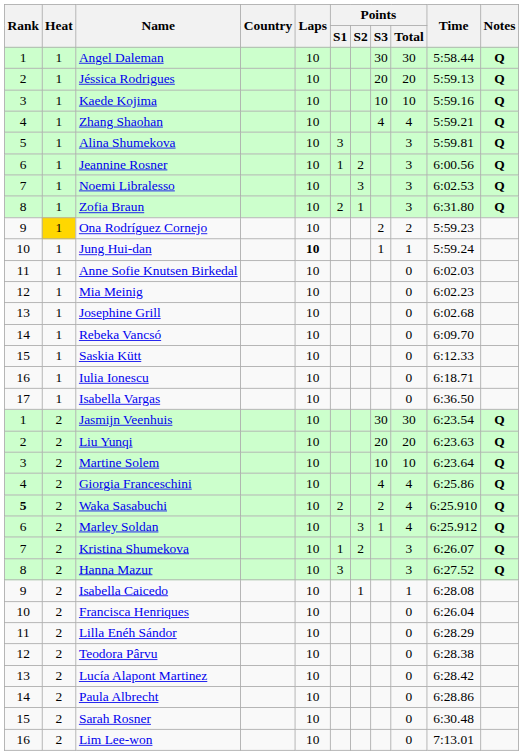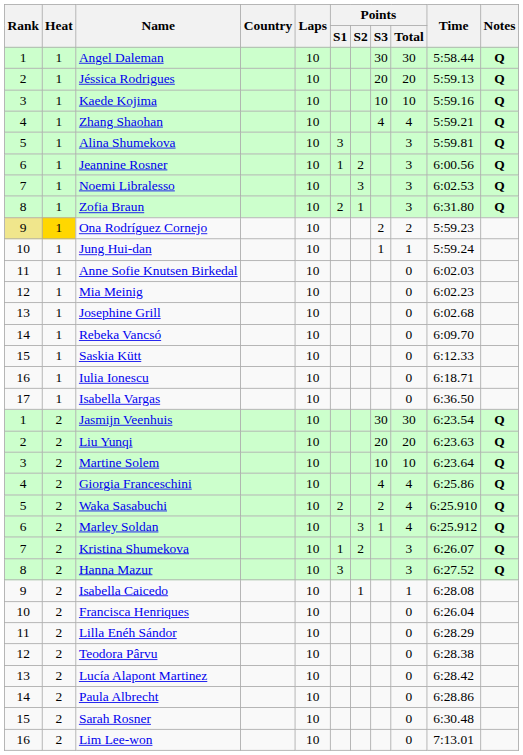(23, 228) no background -> (23, 228) khaki background
(313, 249) bold -> (313, 249) normal
(23, 505) bold -> (23, 505) normal
